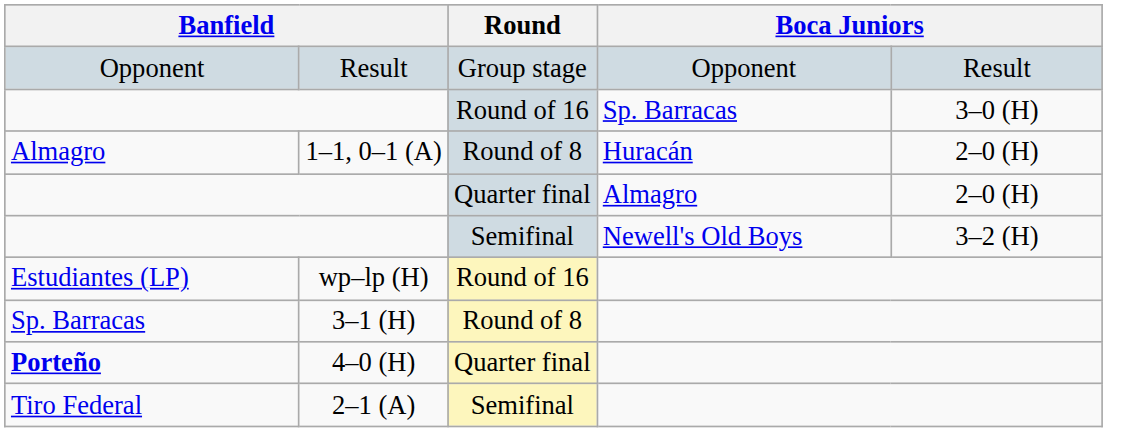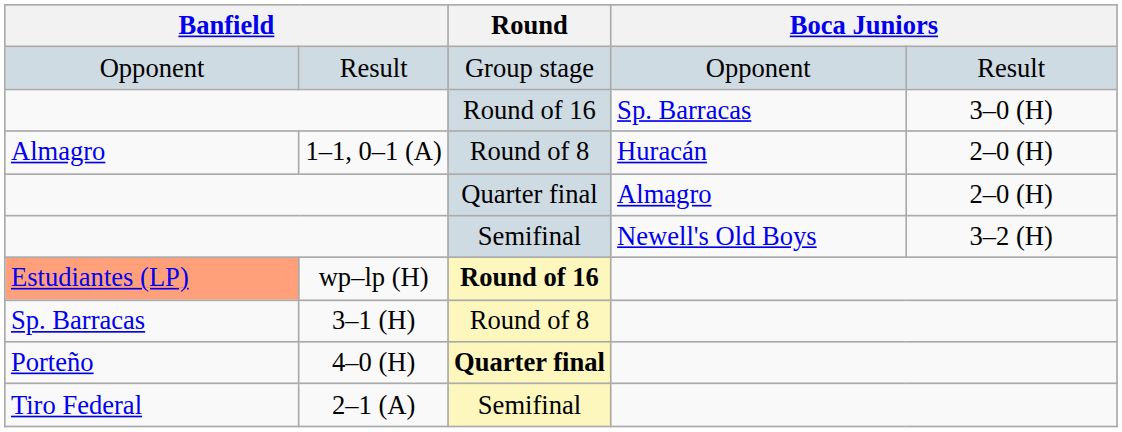(100, 278) no background -> (100, 278) lightsalmon background
(522, 278) normal -> (529, 278) bold
(56, 362) bold -> (52, 362) normal
(522, 362) normal -> (529, 362) bold
